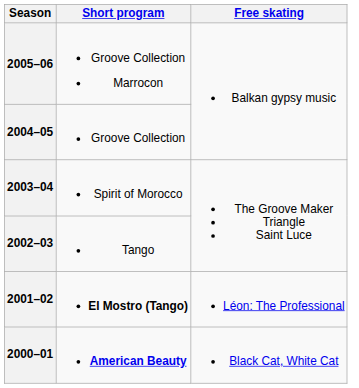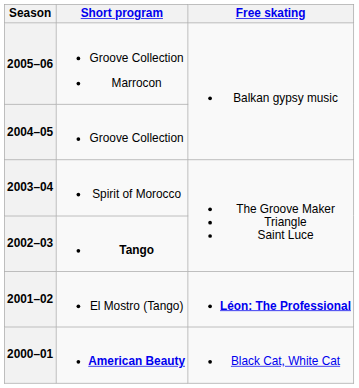(123, 250) normal -> (122, 250) bold
(123, 306) bold -> (122, 306) normal
(269, 306) normal -> (271, 306) bold
